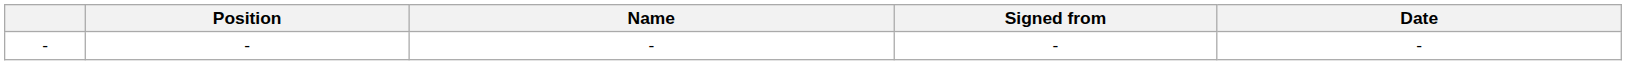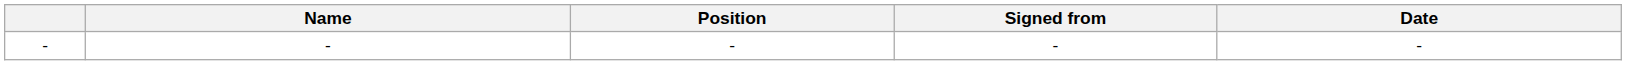columns swapped: (651, 18) <-> (247, 18)
